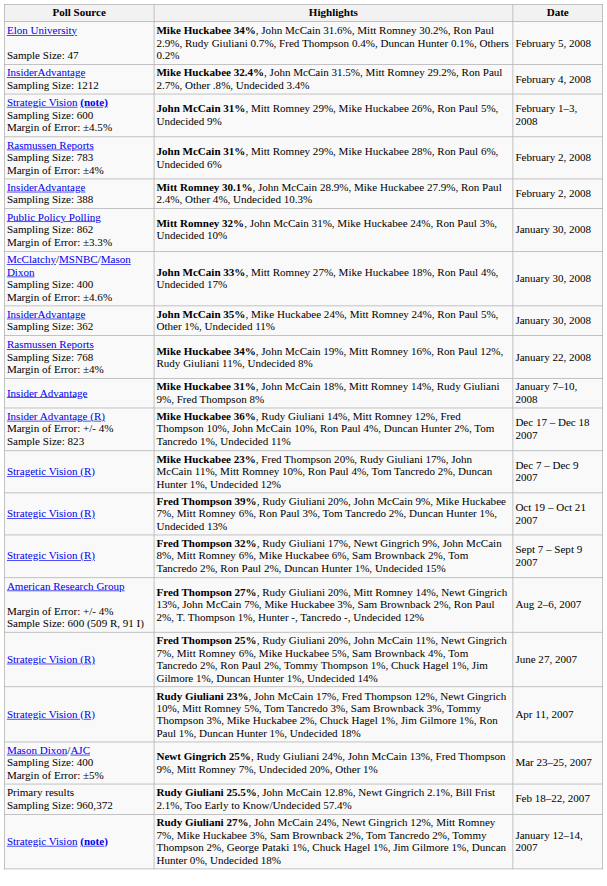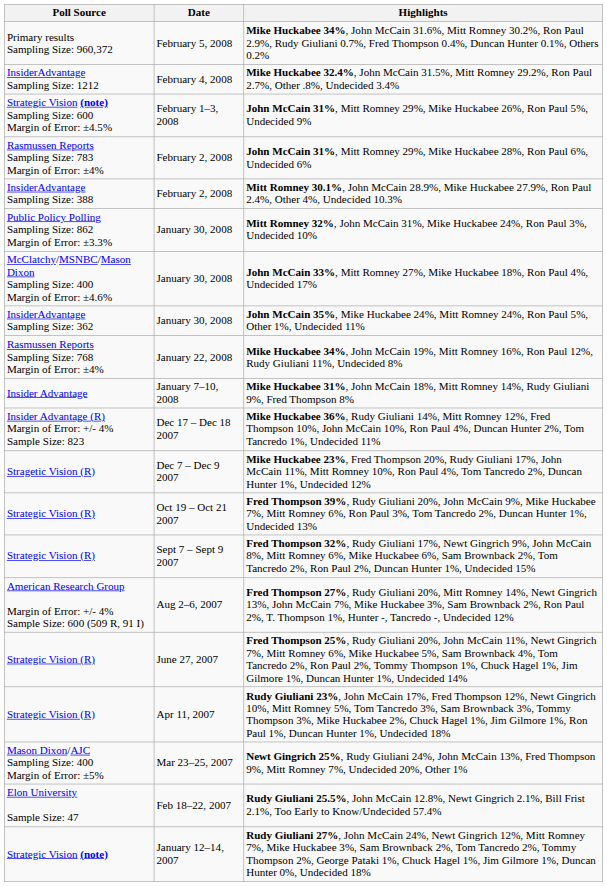columns swapped: (558, 13) <-> (333, 13)
(43, 43) Elon University Sample Size: 47 -> (60, 43) Primary results Sampling Size: 960,372
(60, 799) Primary results Sampling Size: 960,372 -> (43, 805) Elon University Sample Size: 47
